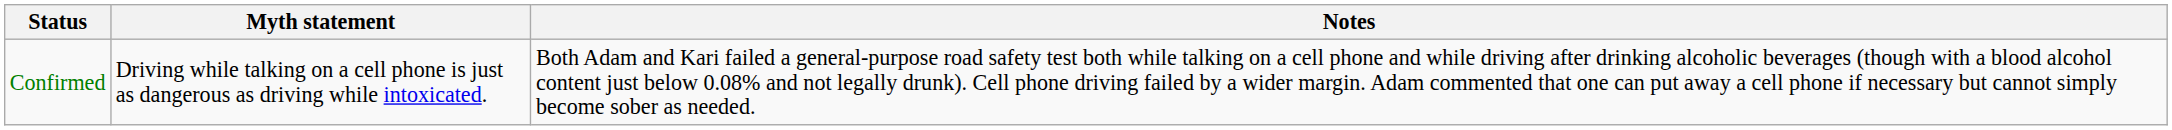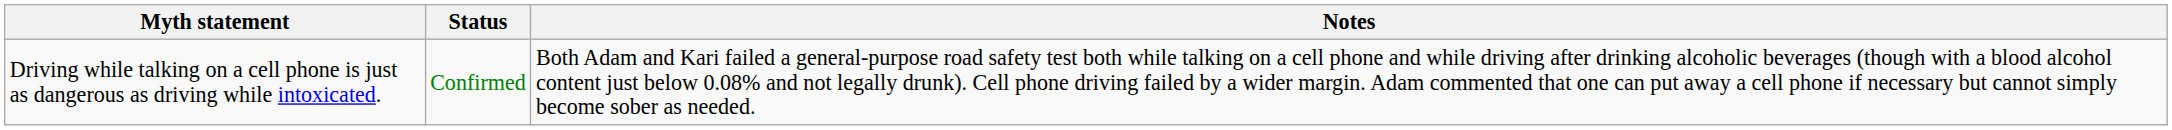columns swapped: (321, 22) <-> (58, 22)
